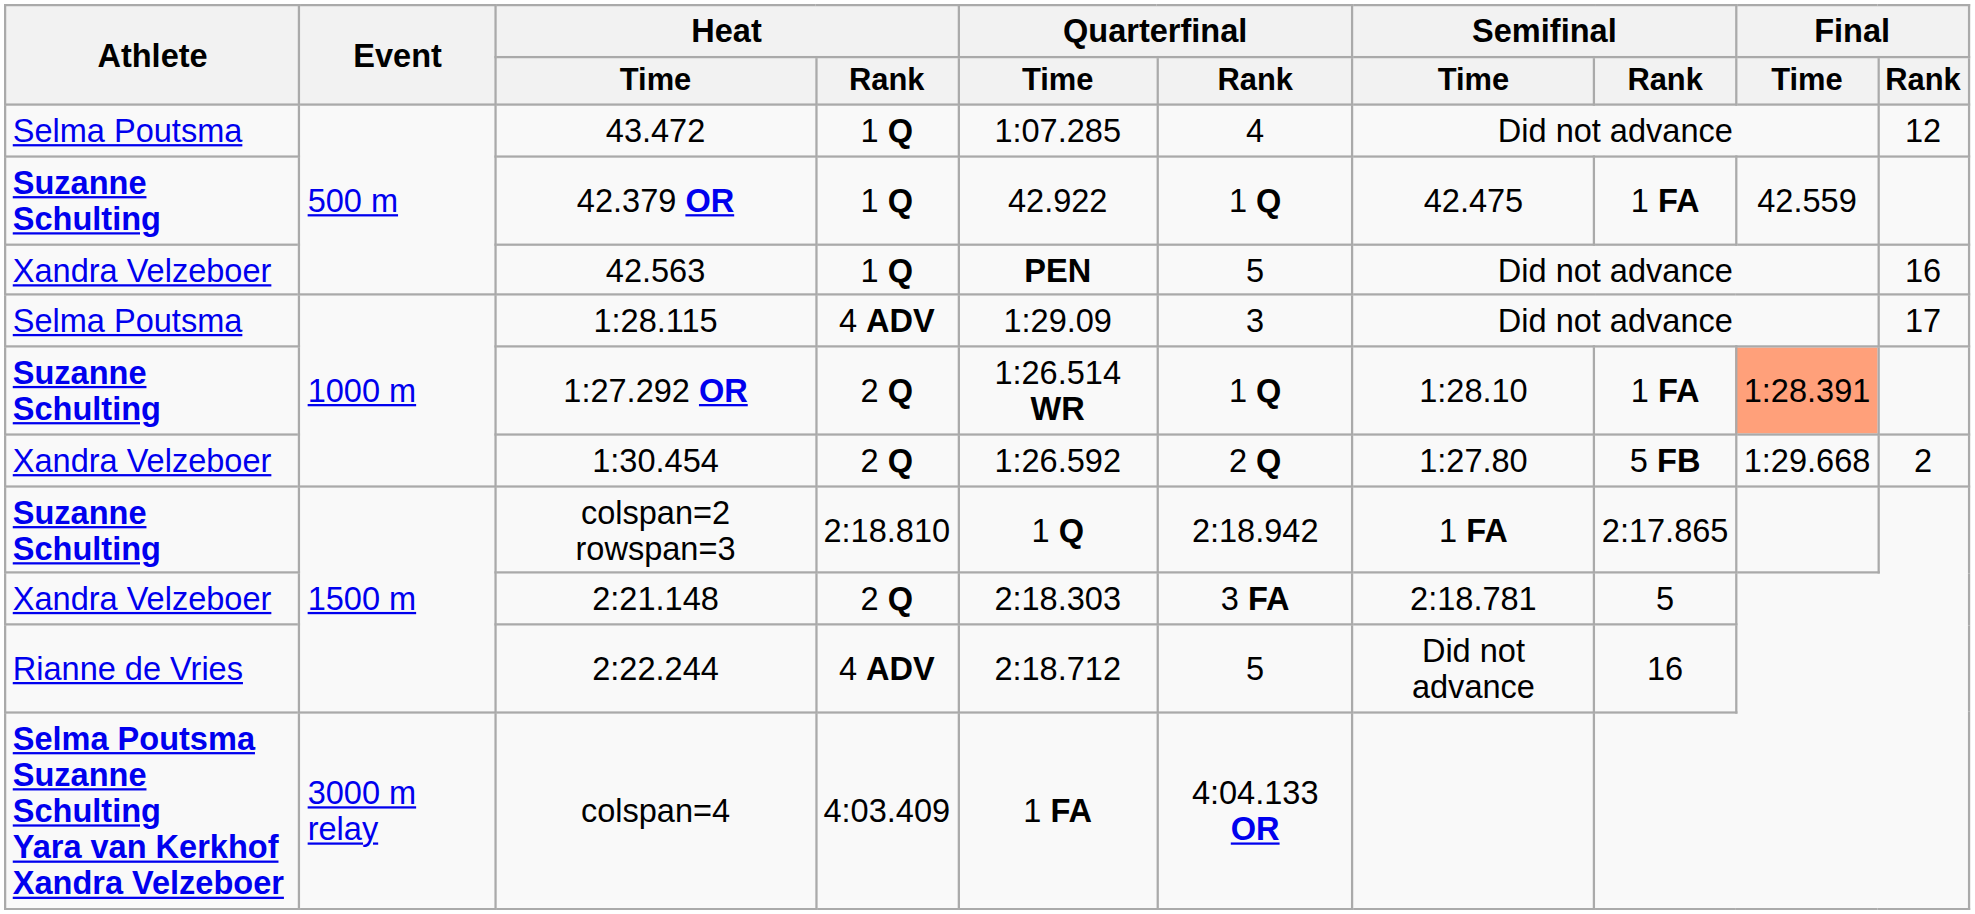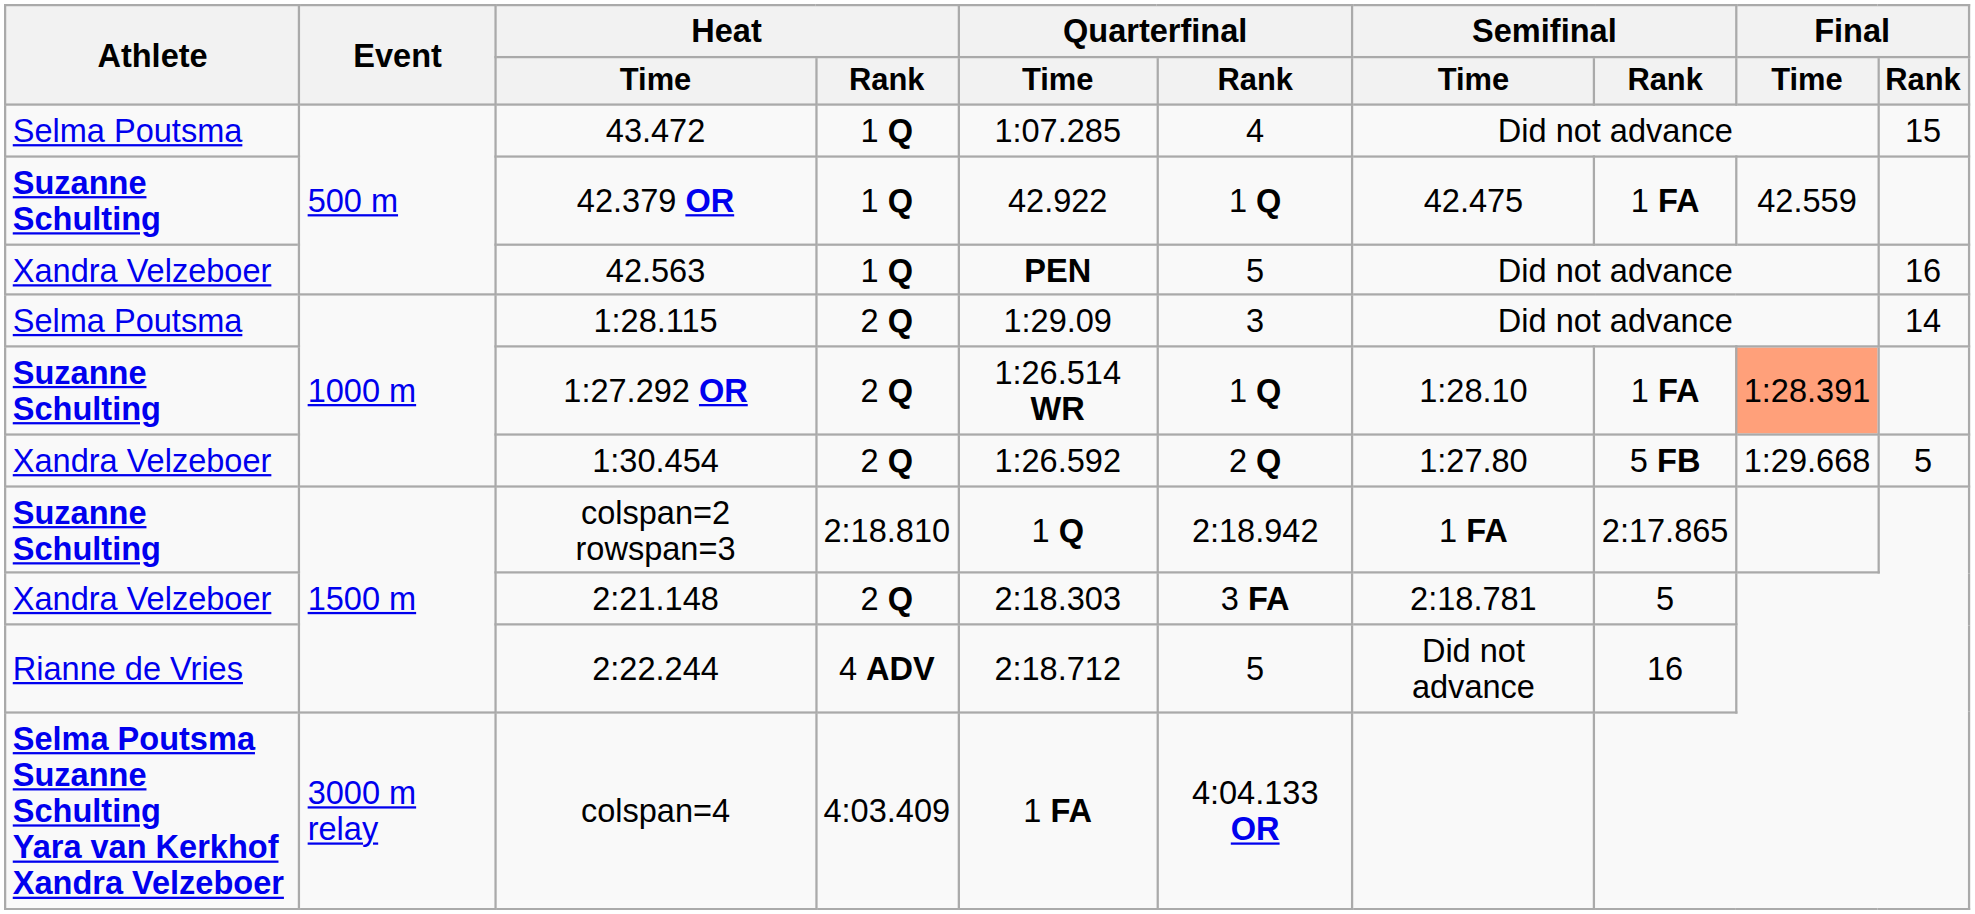(1923, 131) 12 -> (1923, 131) 15
(887, 322) 4 ADV -> (887, 322) 2 Q
(1923, 322) 17 -> (1923, 322) 14
(1923, 461) 2 -> (1923, 461) 5
